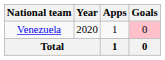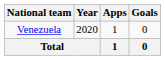(145, 30) pink background -> (145, 30) no background
